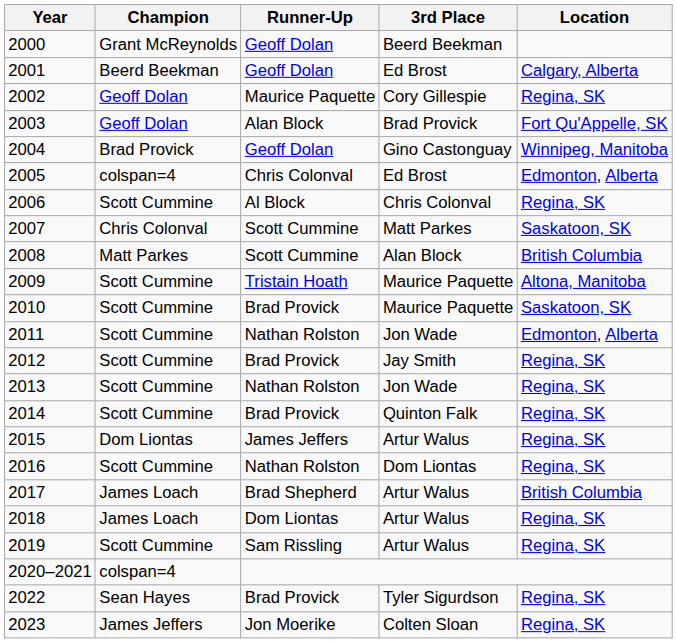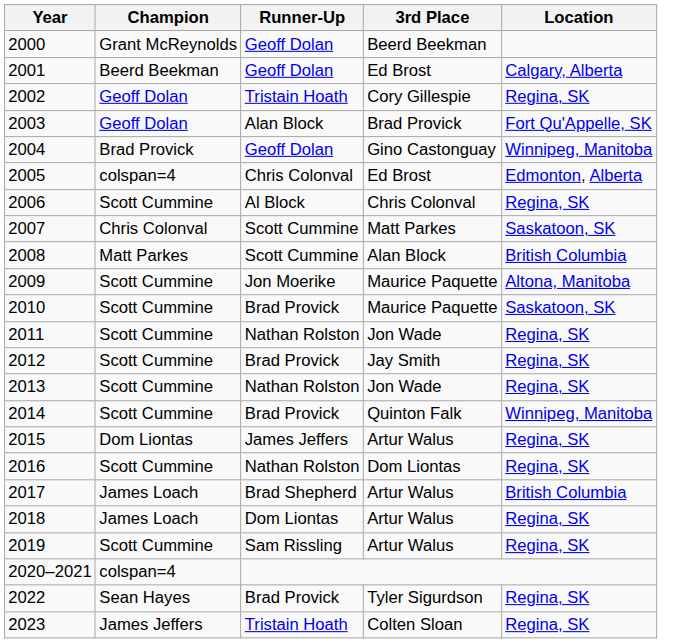(310, 96) Maurice Paquette -> (296, 96) Tristain Hoath
(296, 281) Tristain Hoath -> (290, 281) Jon Moerike
(589, 334) Edmonton, Alberta -> (547, 334) Regina, SK
(563, 413) Regina, SK -> (579, 413) Winnipeg, Manitoba
(290, 624) Jon Moerike -> (296, 624) Tristain Hoath
